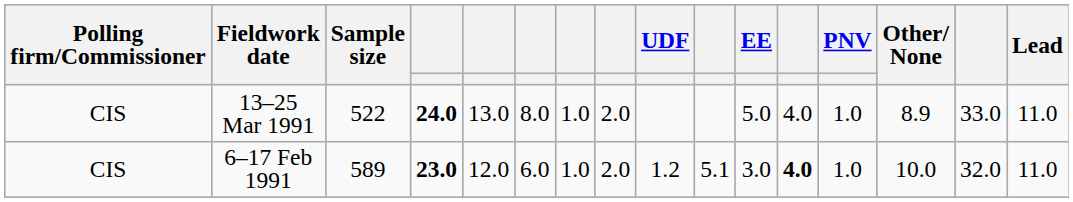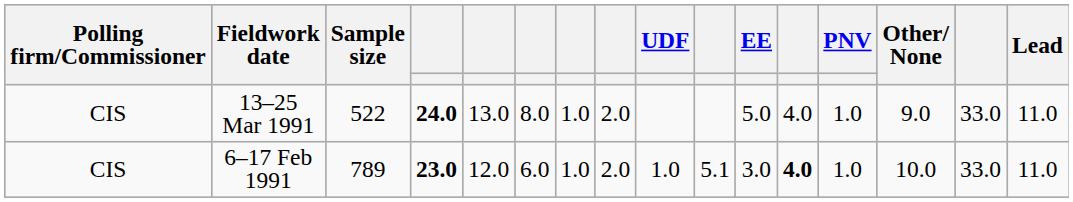(916, 113) 8.9 -> (916, 113) 9.0
(368, 170) 589 -> (368, 170) 789
(665, 170) 1.2 -> (665, 170) 1.0
(981, 170) 32.0 -> (981, 170) 33.0
